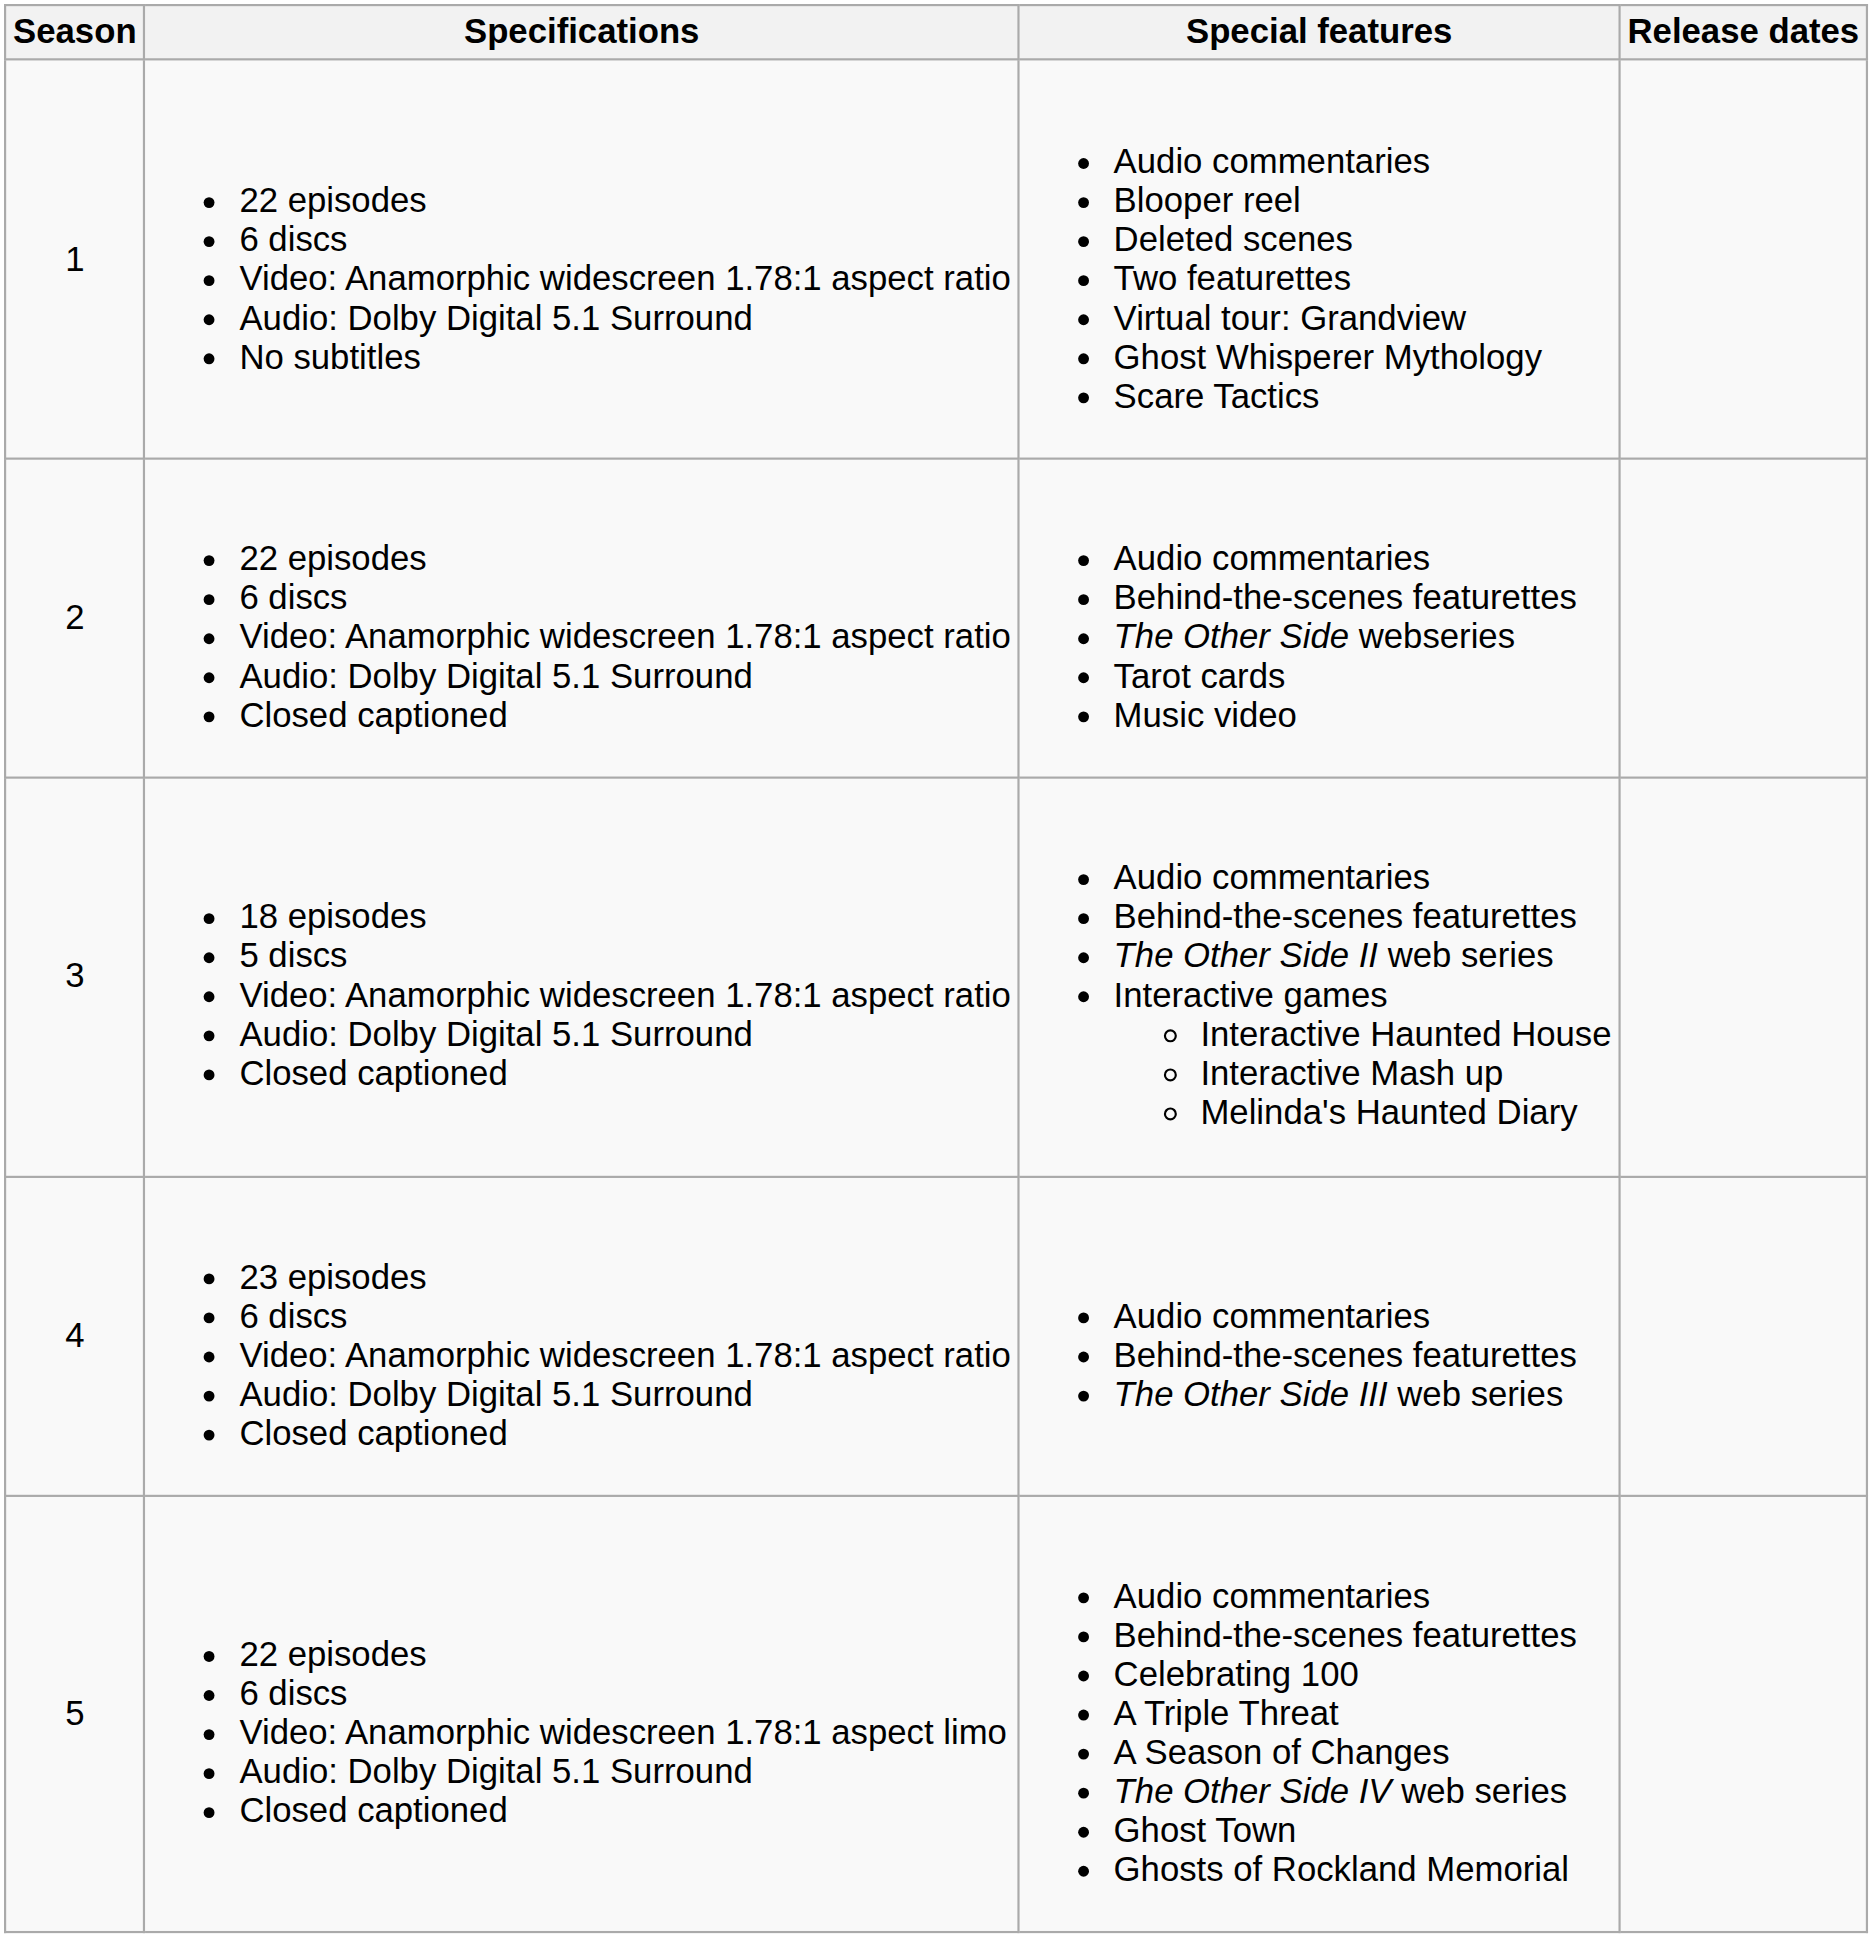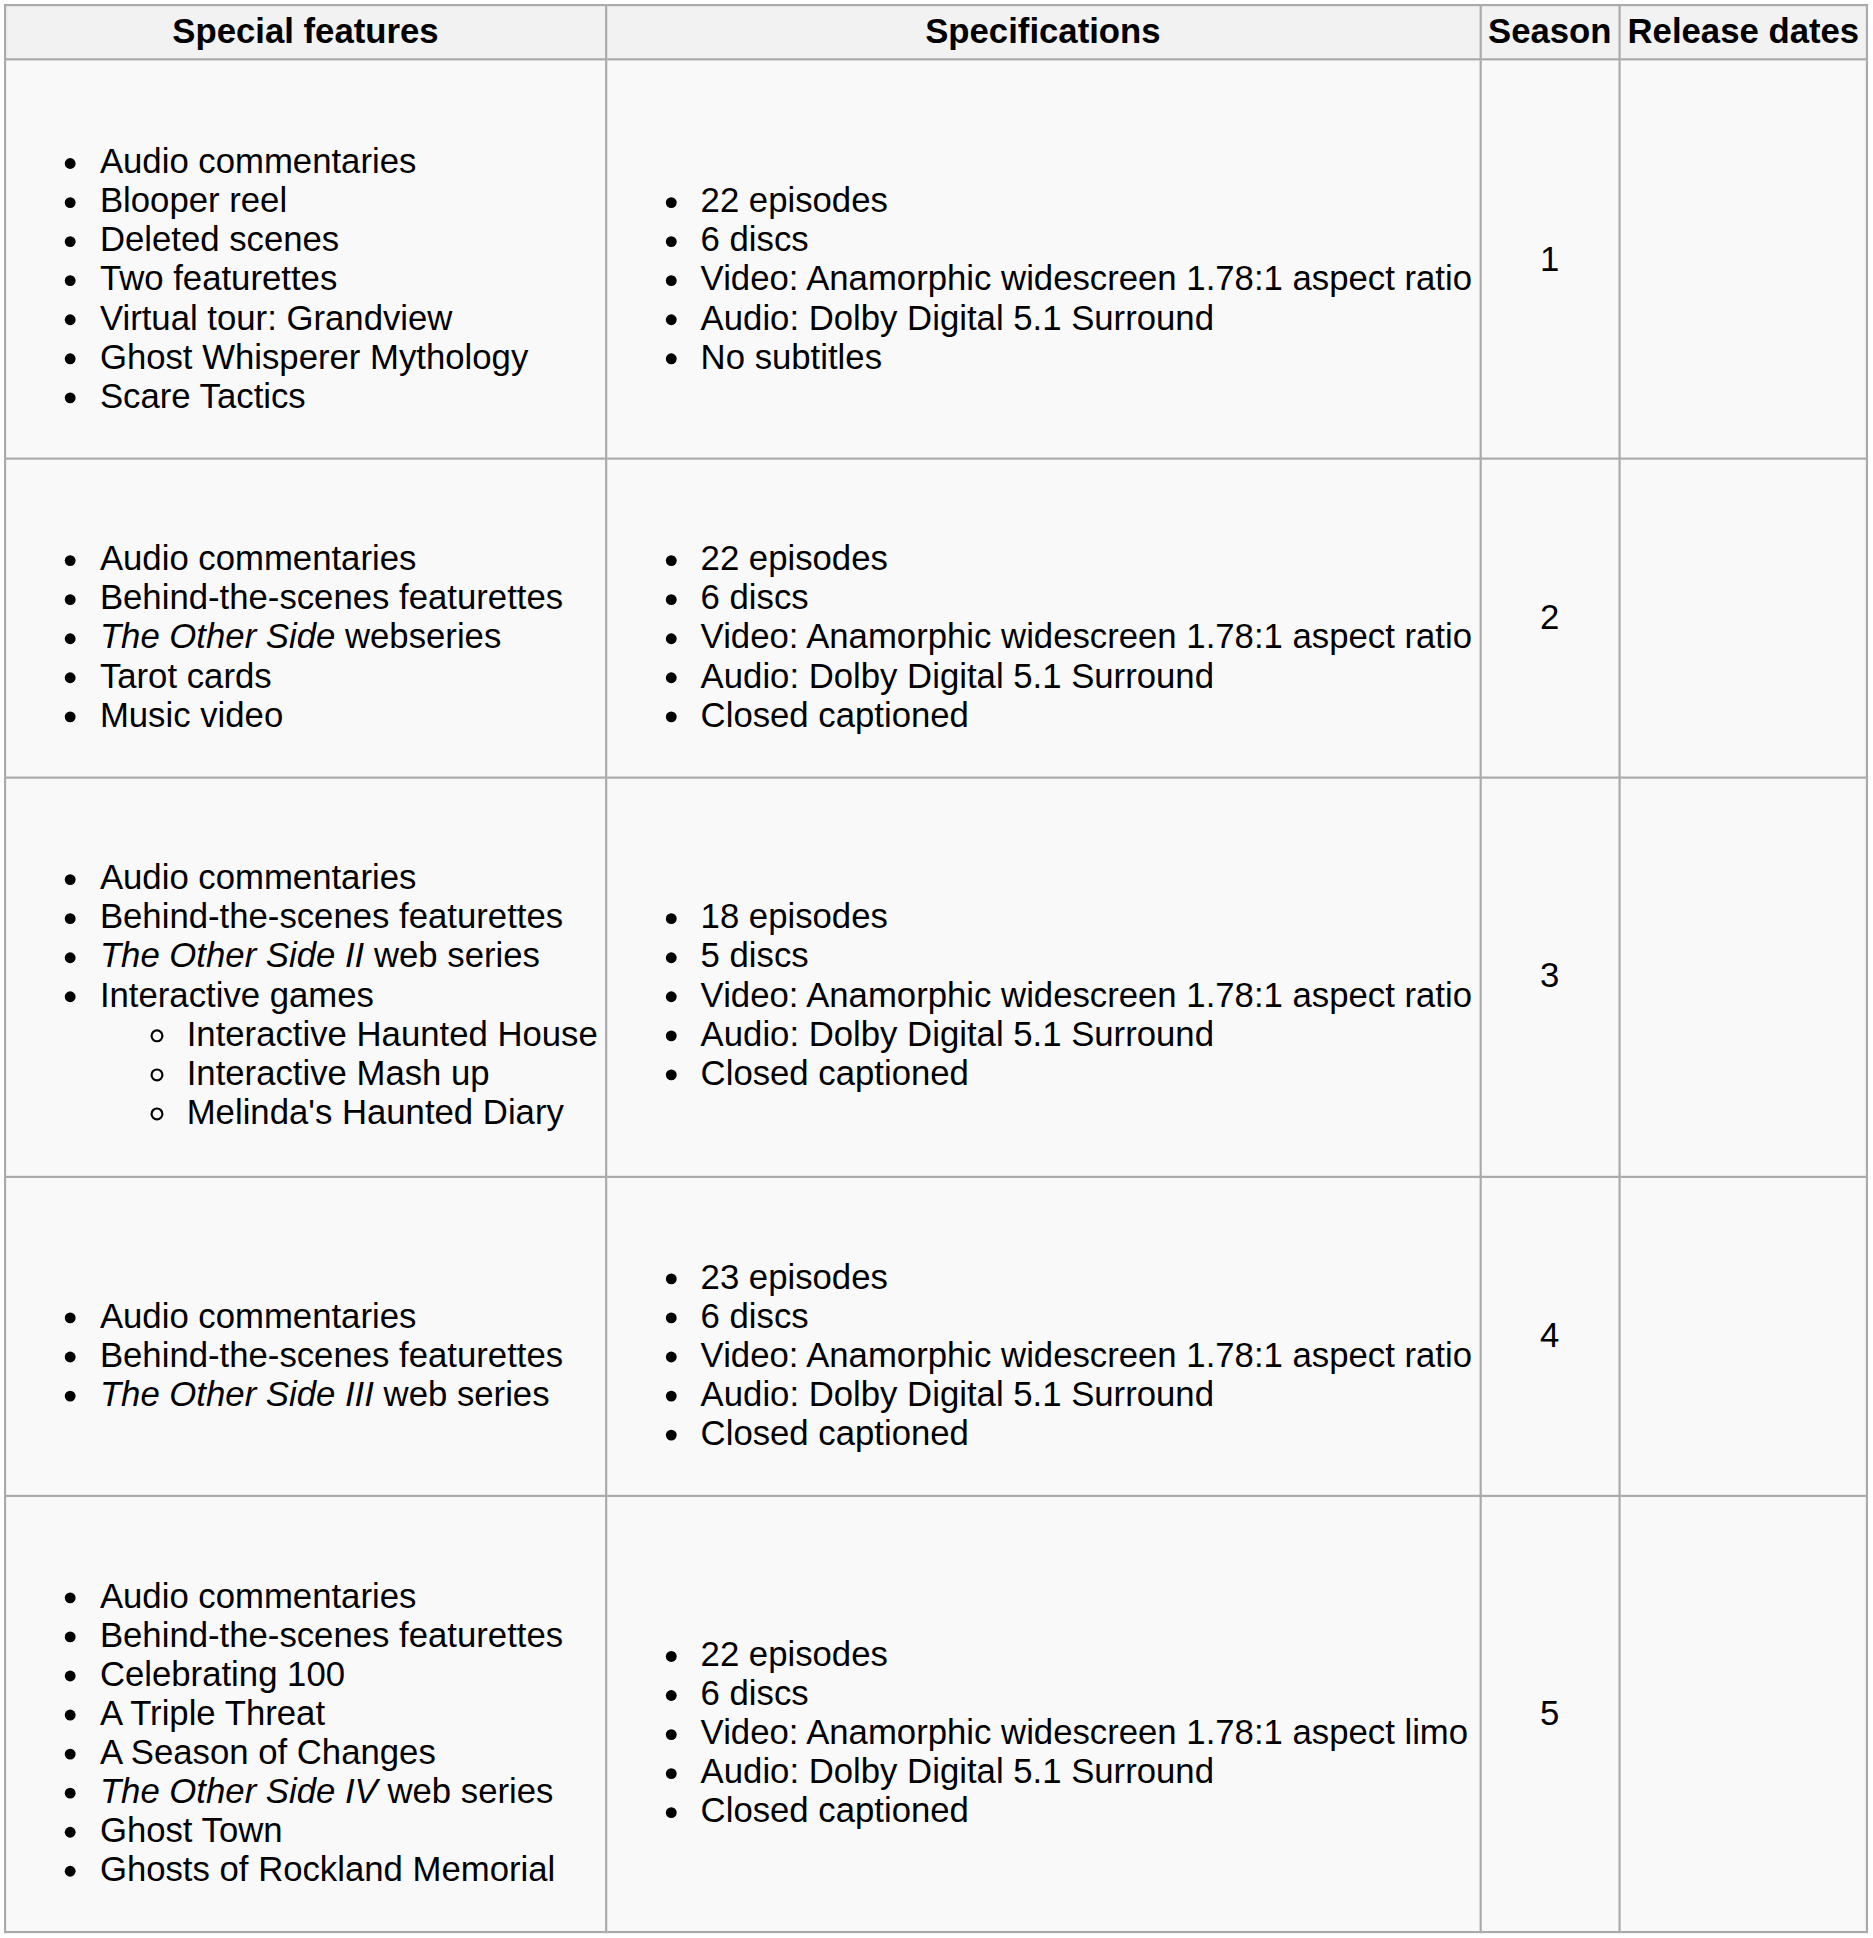columns swapped: (75, 32) <-> (1319, 32)
